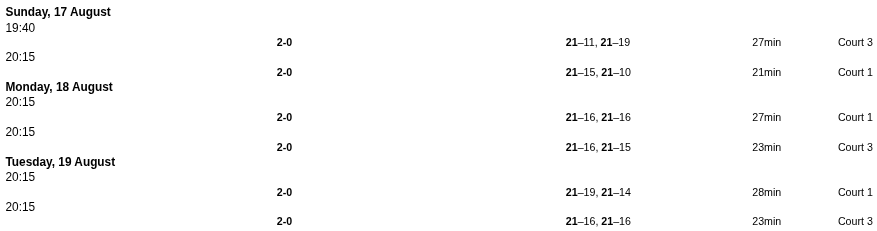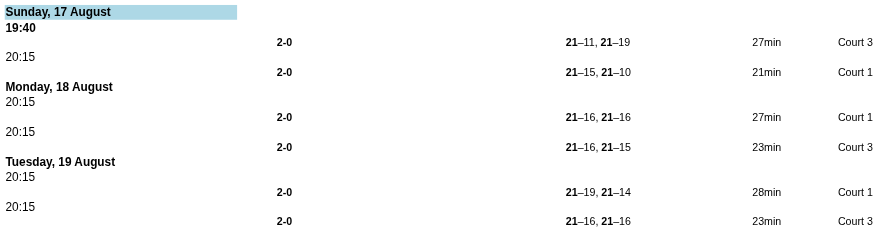(58, 12) no background -> (58, 12) lightblue background
(20, 28) normal -> (21, 28) bold
